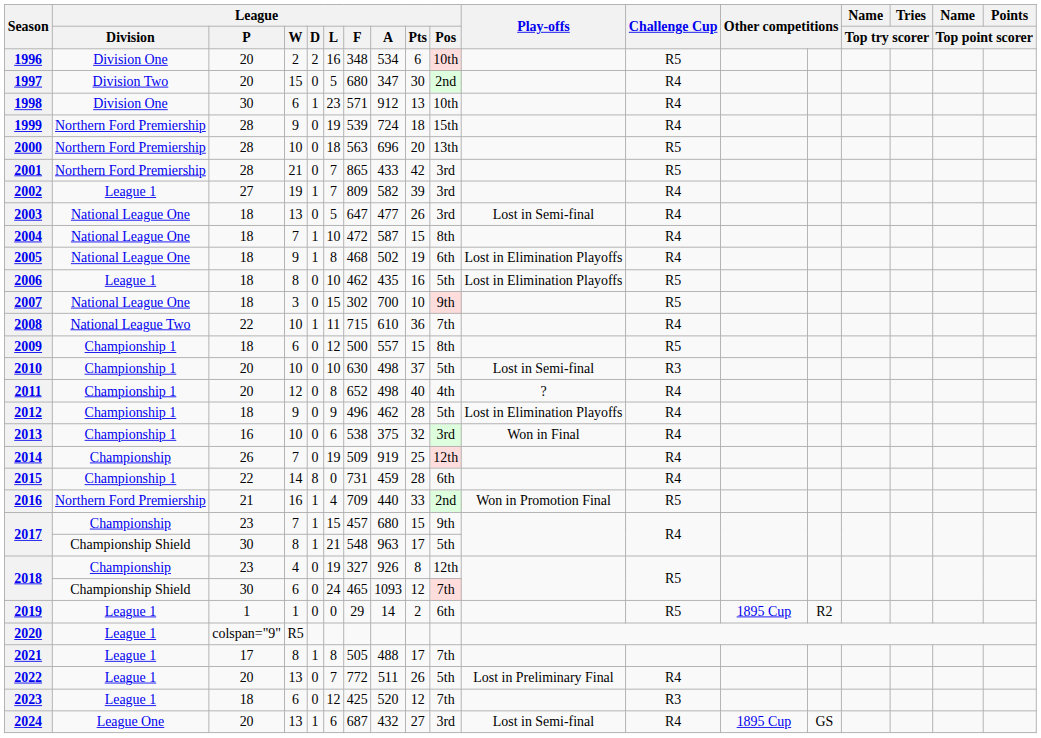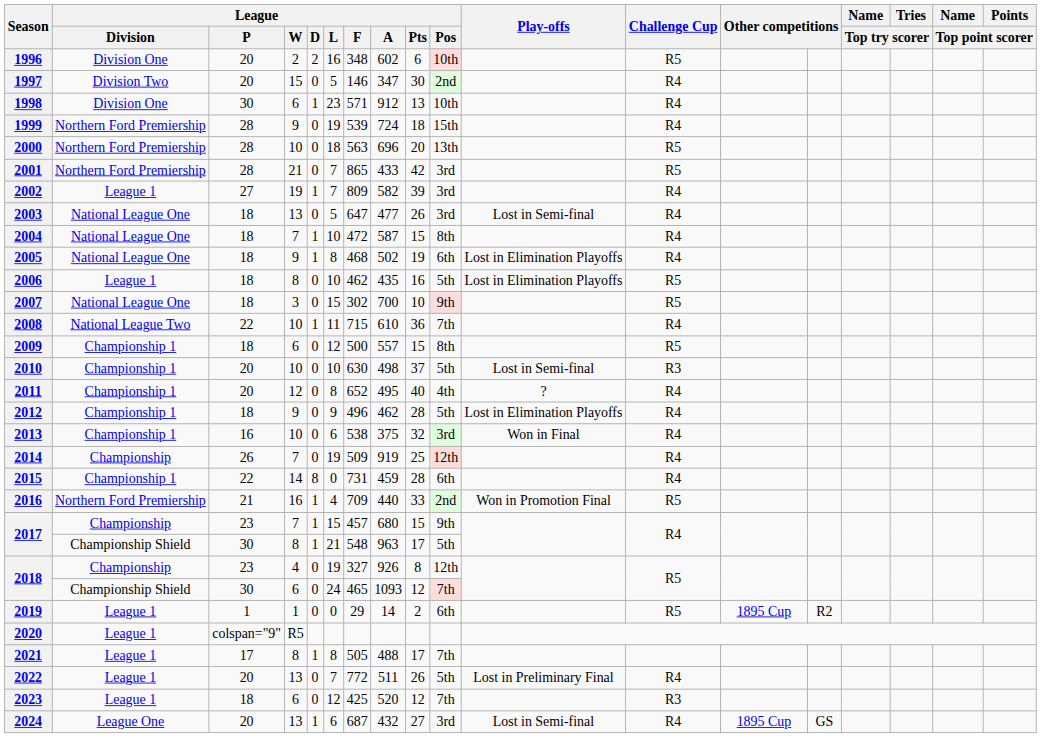(388, 59) 534 -> (388, 59) 602
(357, 81) 680 -> (357, 81) 146
(388, 390) 498 -> (388, 390) 495
